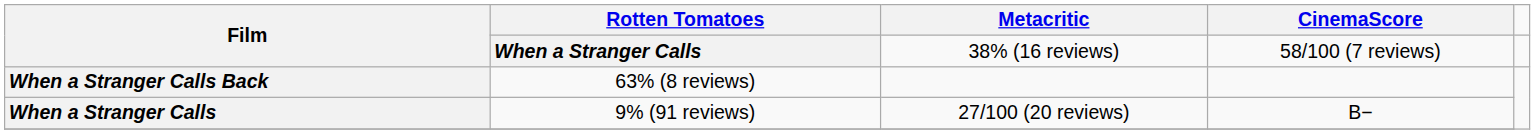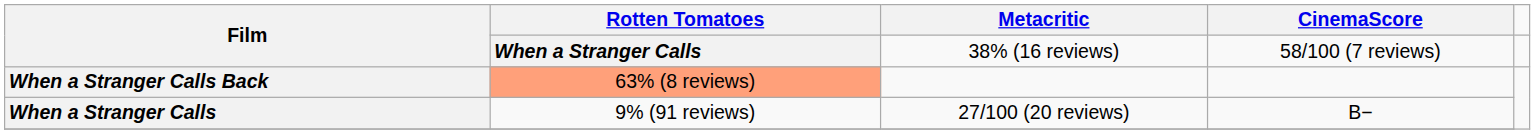(685, 81) no background -> (685, 81) lightsalmon background
